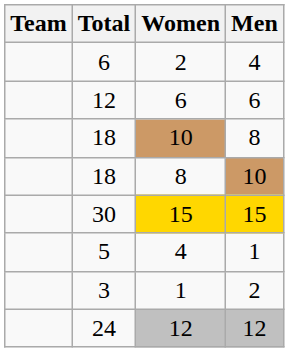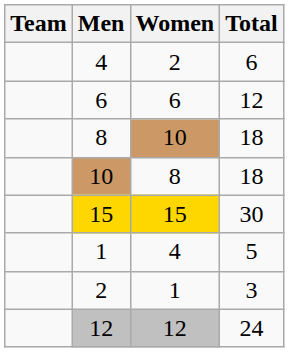columns swapped: (254, 23) <-> (104, 23)
